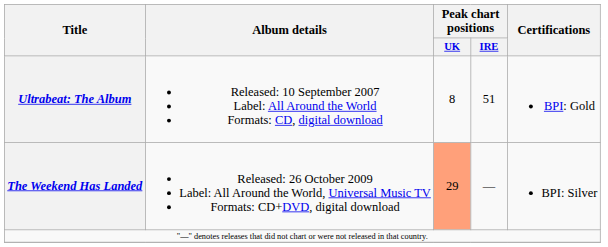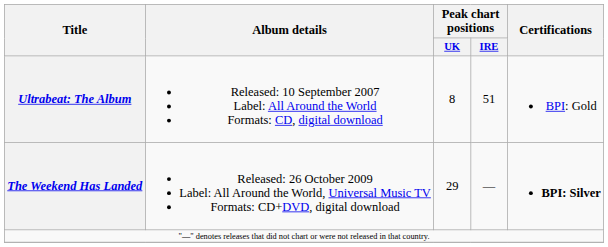(452, 186) lightsalmon background -> (452, 186) no background
(554, 193) normal -> (556, 193) bold
